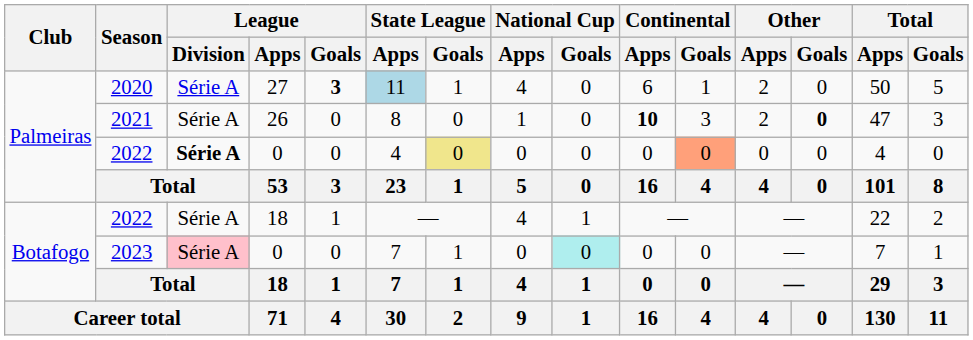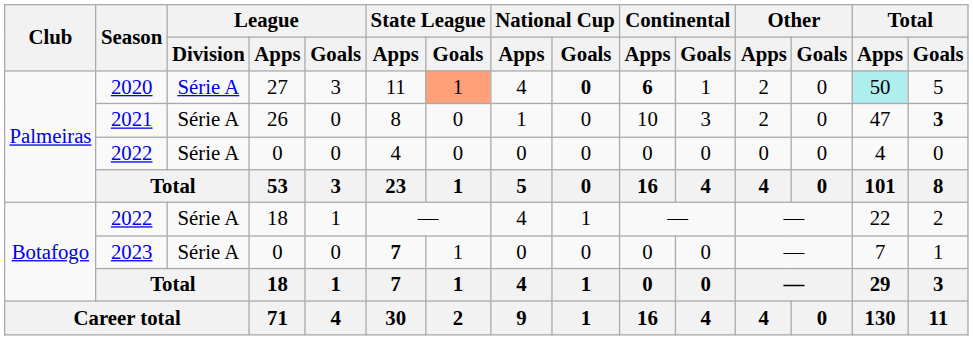(336, 86) bold -> (336, 86) normal
(396, 86) lightblue background -> (396, 86) no background
(458, 86) no background -> (458, 86) lightsalmon background
(586, 86) normal -> (586, 86) bold
(647, 86) normal -> (647, 86) bold
(880, 86) no background -> (880, 86) paleturquoise background
(647, 119) bold -> (647, 119) normal
(822, 119) bold -> (822, 119) normal
(938, 119) normal -> (938, 119) bold
(208, 152) bold -> (208, 152) normal
(458, 152) khaki background -> (458, 152) no background
(706, 152) lightsalmon background -> (706, 152) no background
(208, 251) pink background -> (208, 251) no background
(396, 251) normal -> (396, 251) bold
(586, 251) paleturquoise background -> (586, 251) no background
